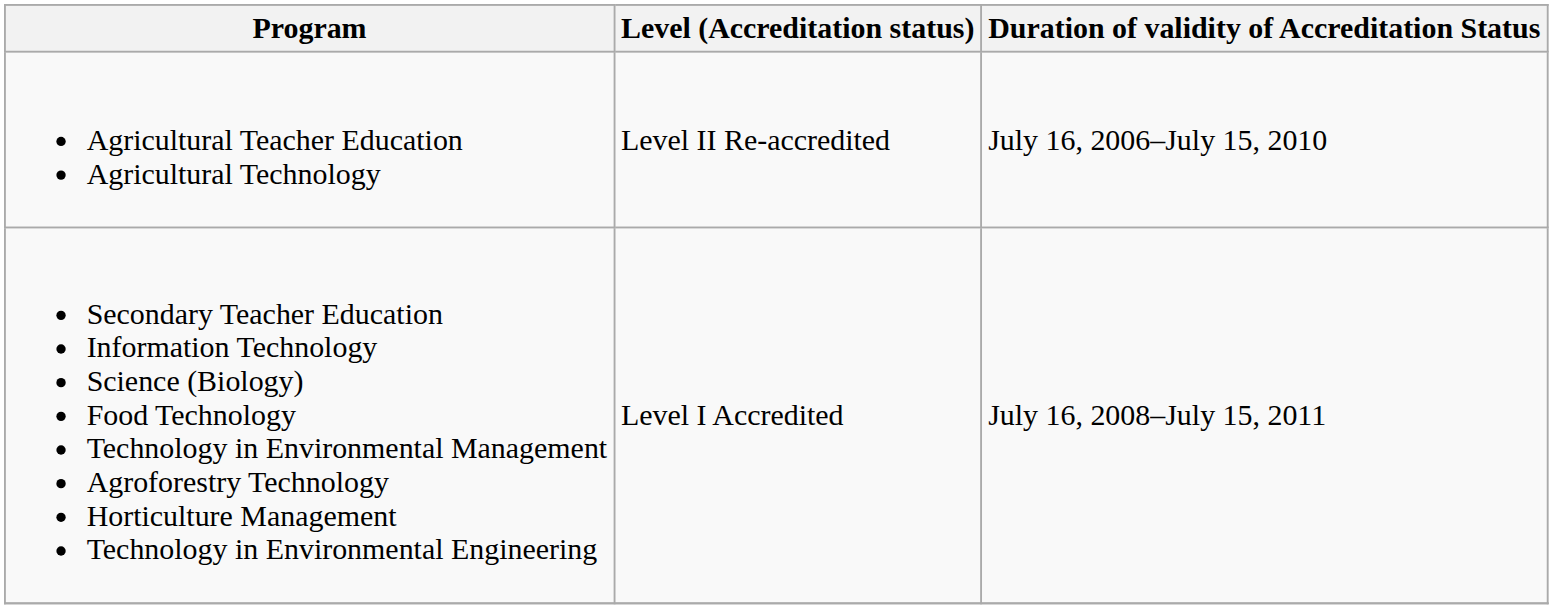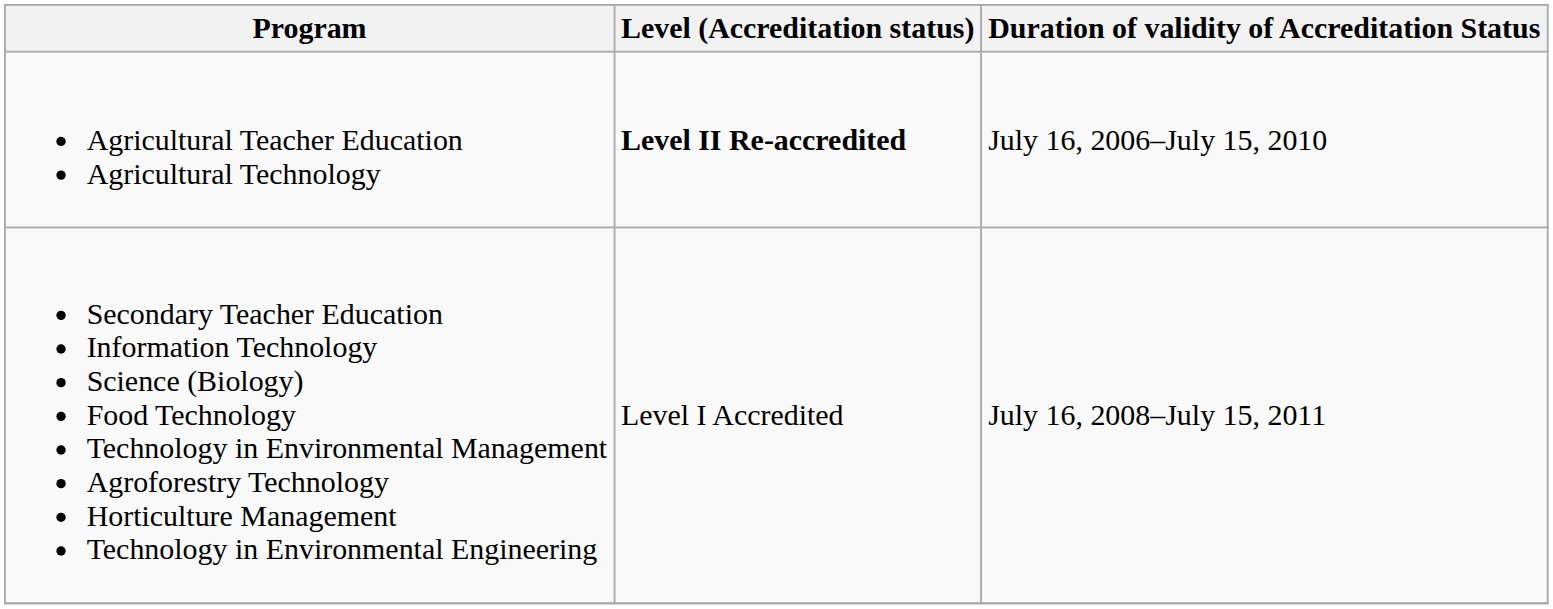(756, 139) normal -> (764, 139) bold
